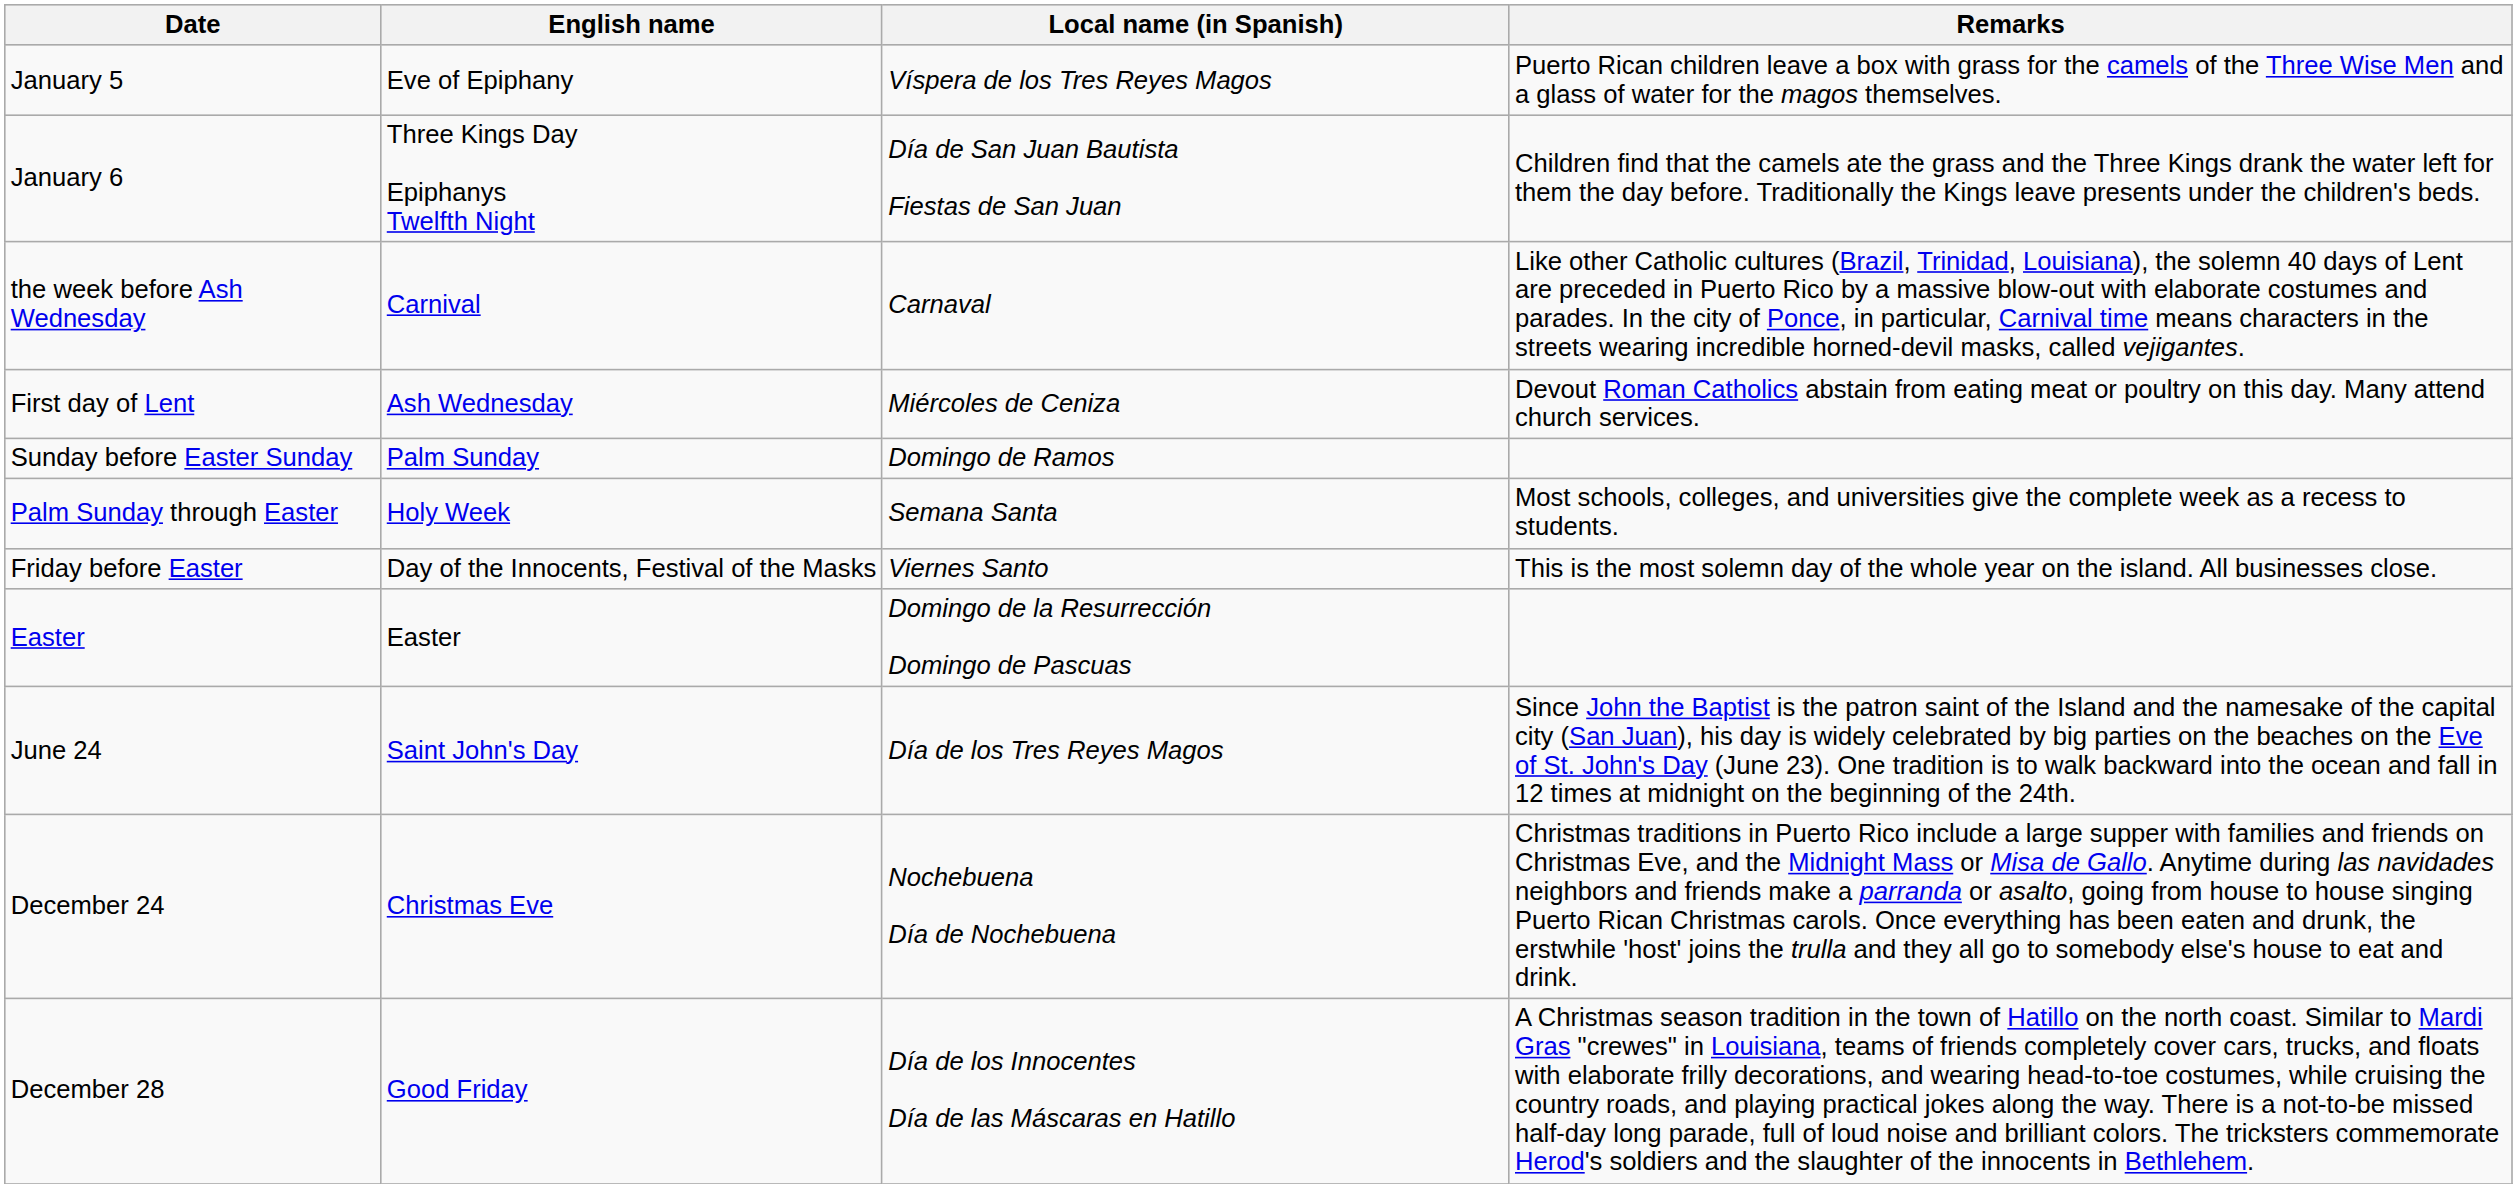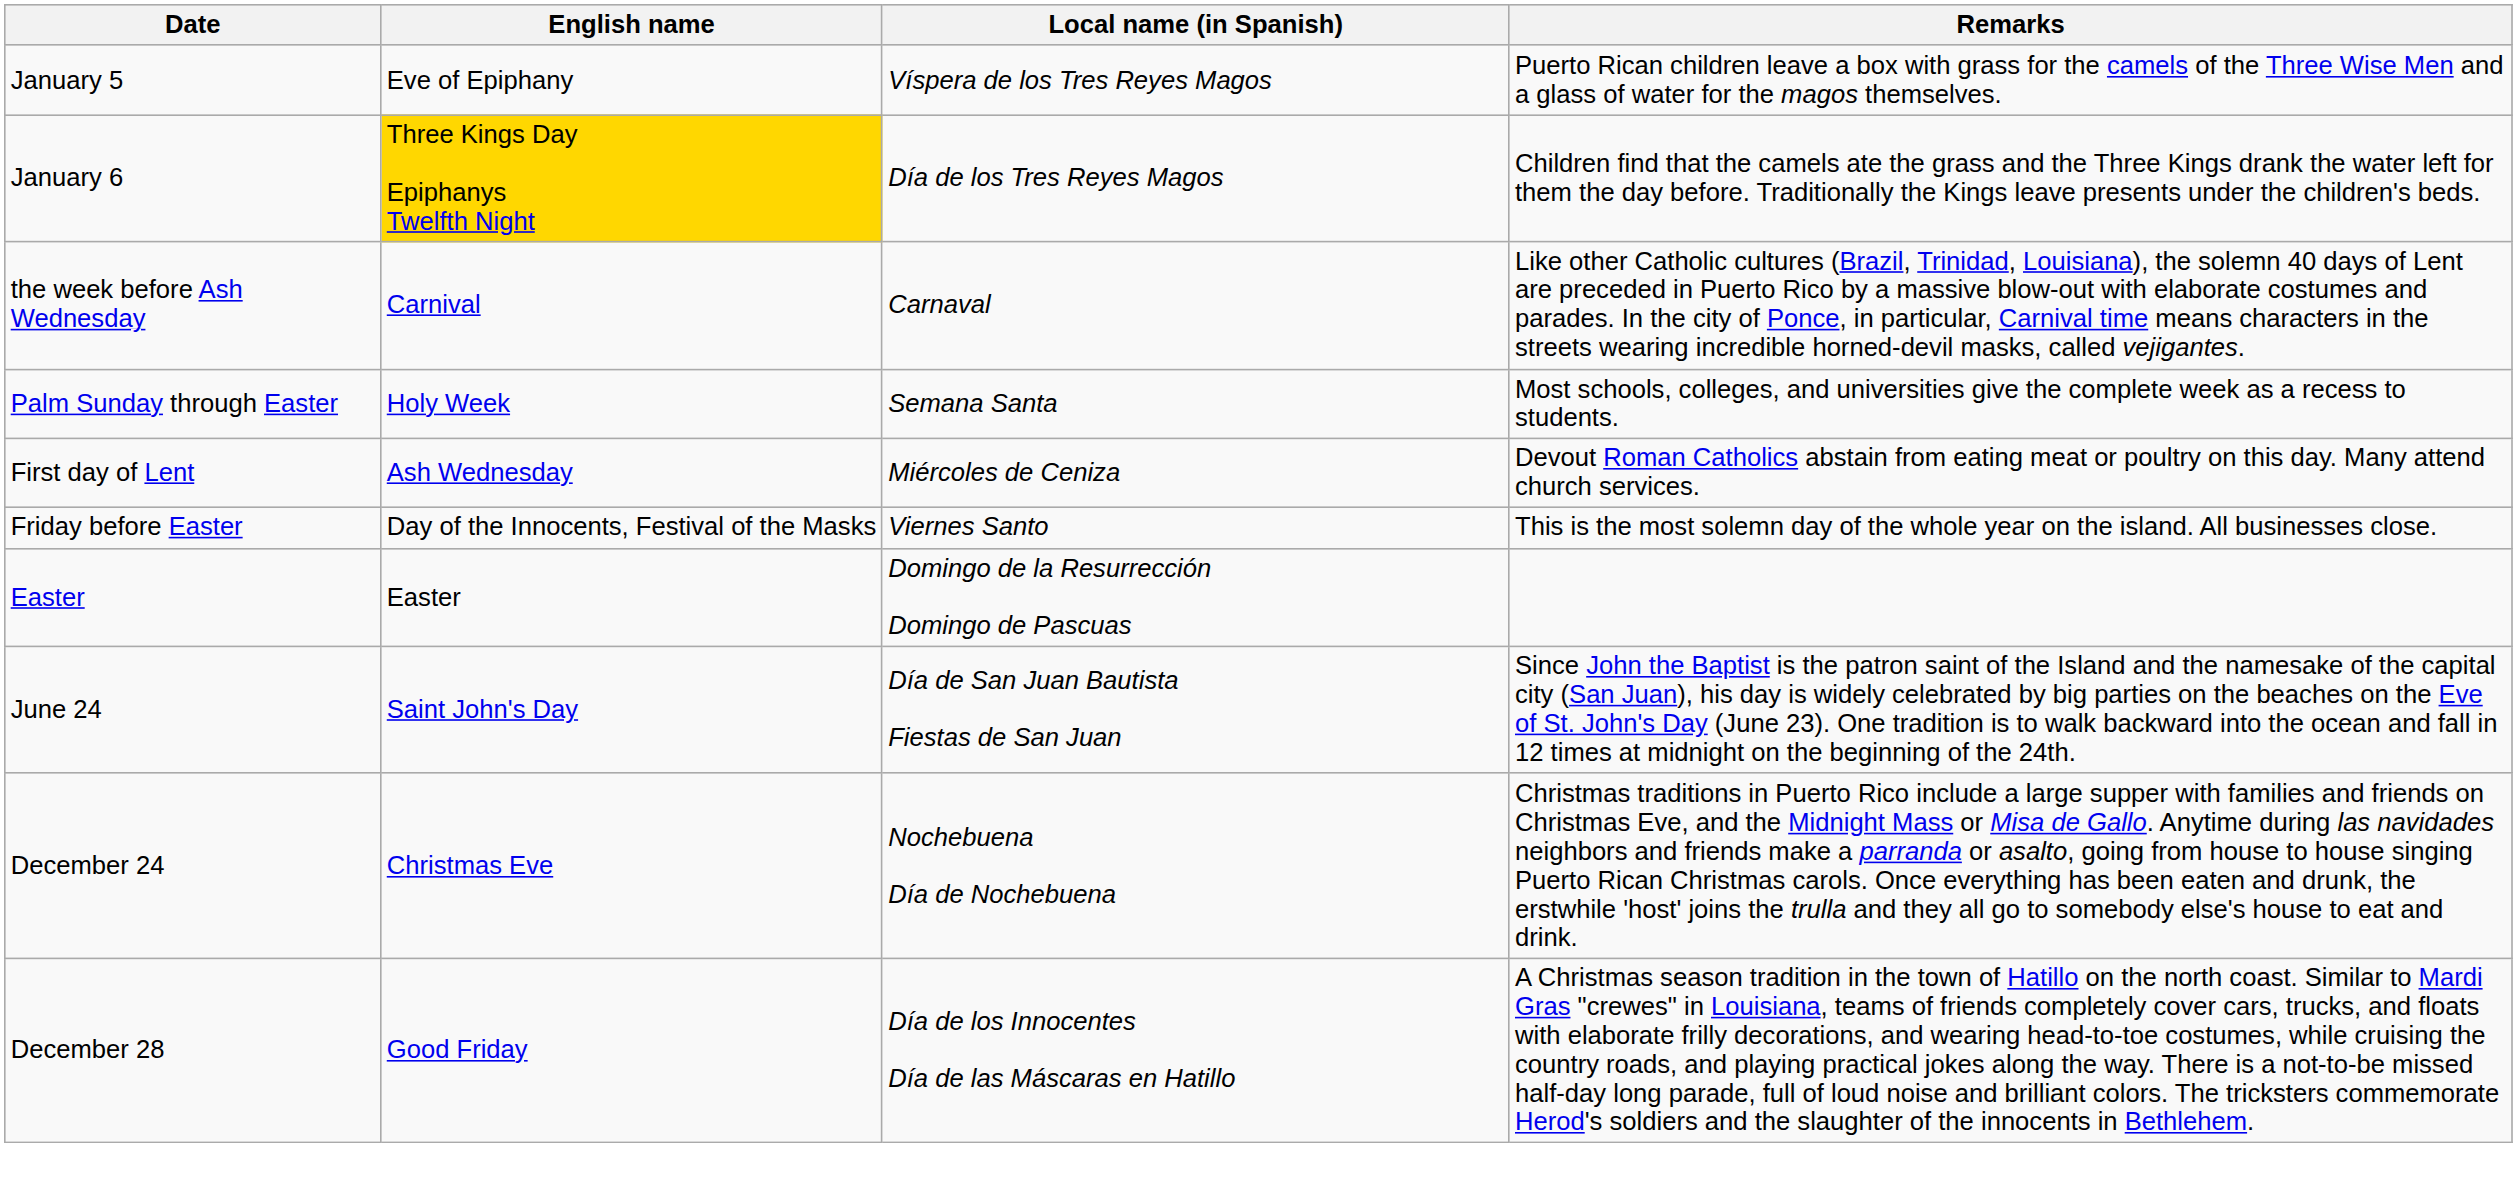(482, 178) no background -> (482, 178) gold background
(1033, 178) Día de San Juan Bautista Fiestas de San Juan -> (1056, 178) Día de los Tres Reyes Magos
rows swapped: (102, 403) <-> (174, 513)
- row: (181, 458)
(1056, 750) Día de los Tres Reyes Magos -> (1033, 709) Día de San Juan Bautista Fiestas de San Juan
